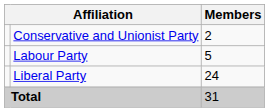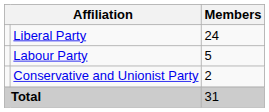rows swapped: (50, 76) <-> (106, 35)
